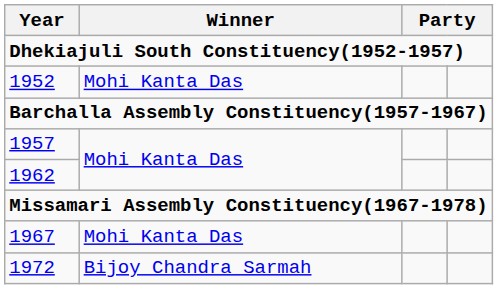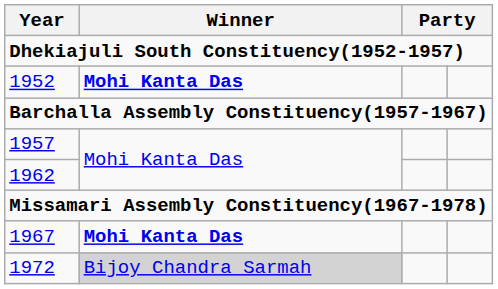(163, 82) normal -> (163, 82) bold
(163, 237) normal -> (163, 237) bold
(198, 268) no background -> (198, 268) lightgrey background
